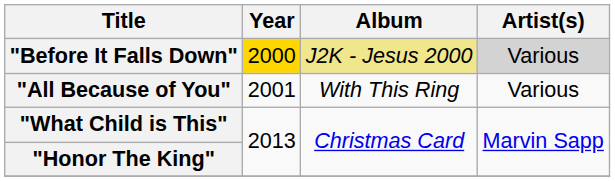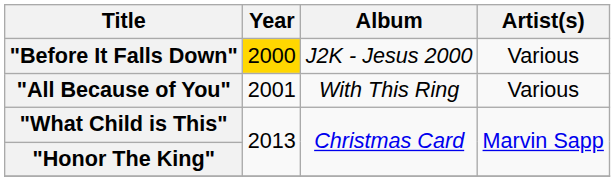(389, 55) khaki background -> (389, 55) no background
(543, 55) lightgrey background -> (543, 55) no background
